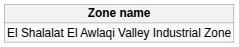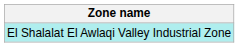(119, 32) no background -> (119, 32) paleturquoise background
